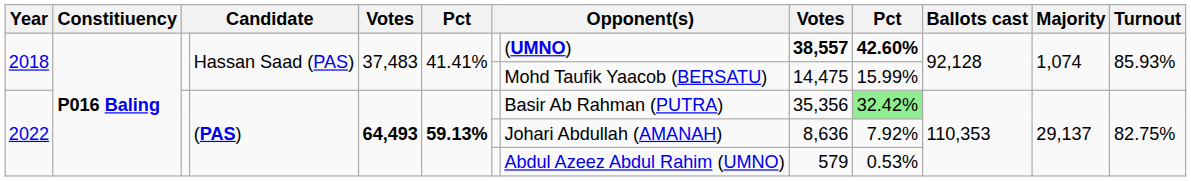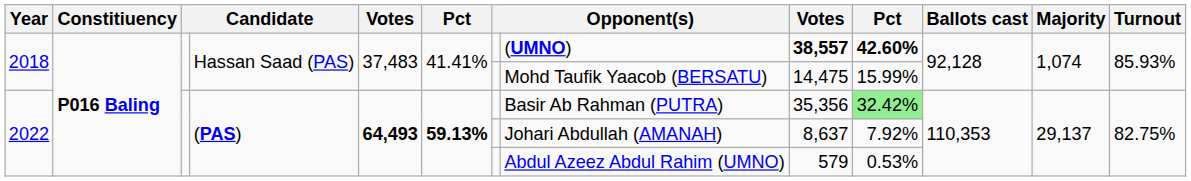(826, 133) 8,636 -> (826, 133) 8,637
